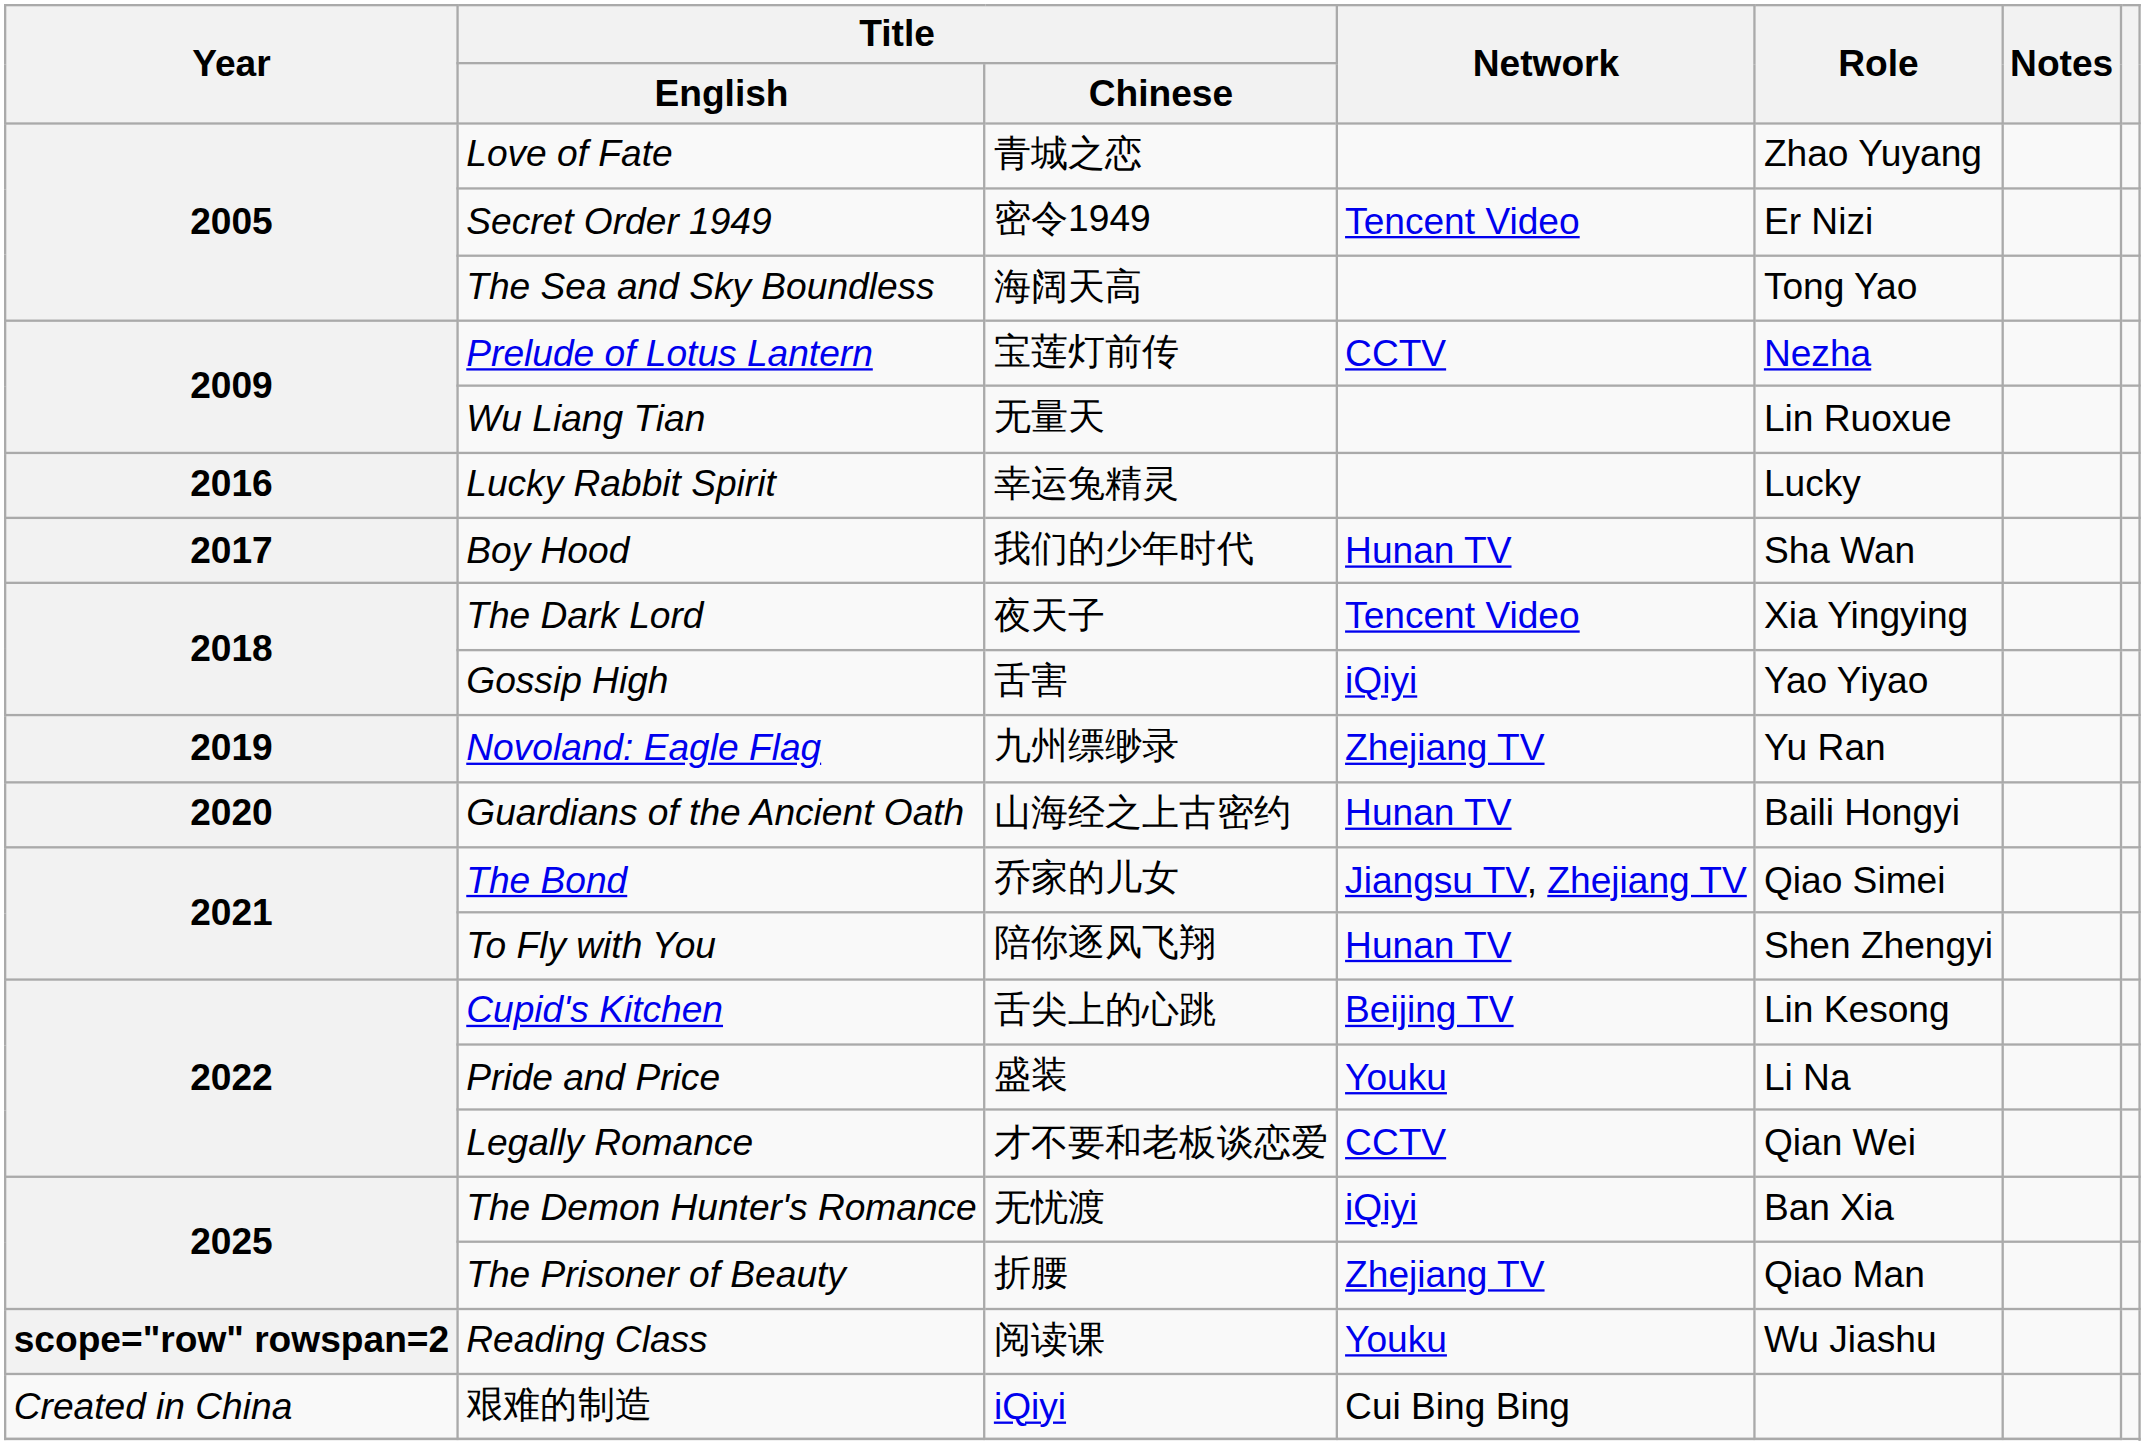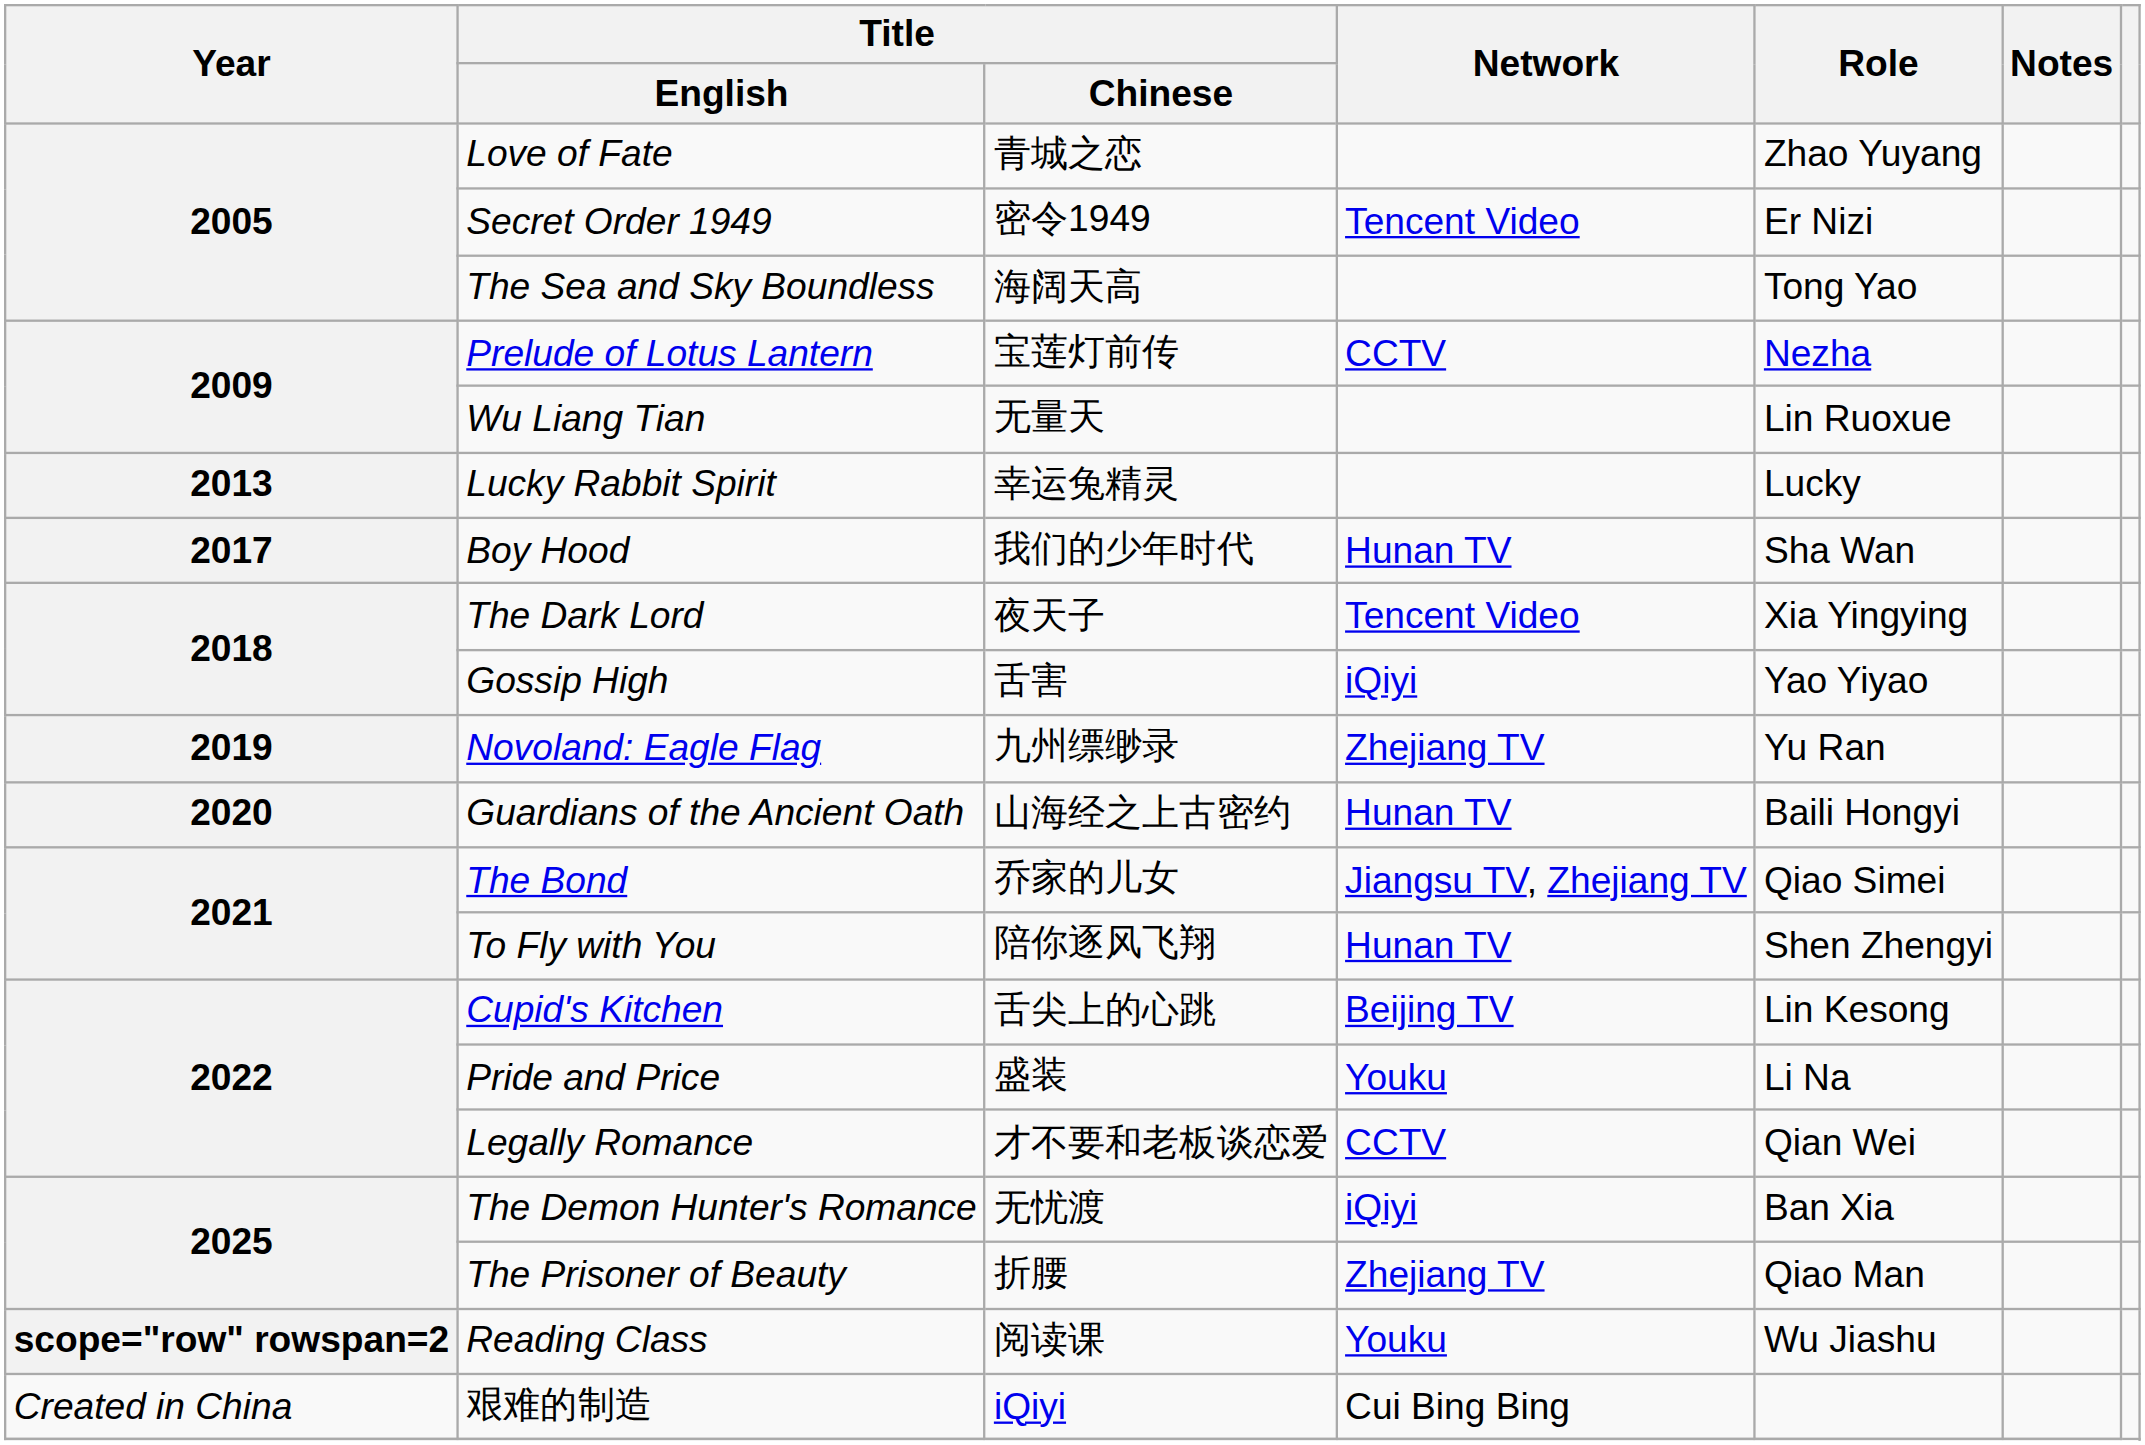(231, 484) 2016 -> (231, 484) 2013
